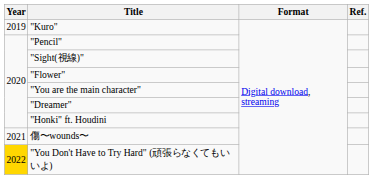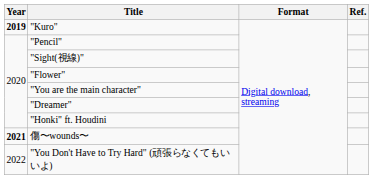(16, 27) normal -> (16, 27) bold
(16, 136) normal -> (16, 136) bold
(16, 159) gold background -> (16, 159) no background
